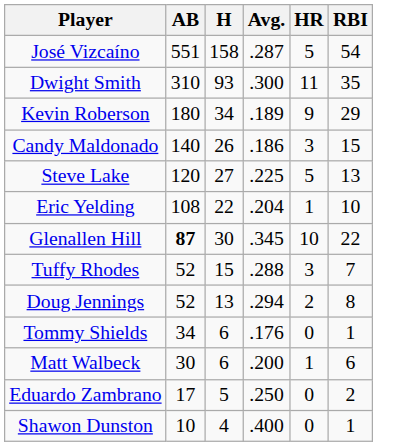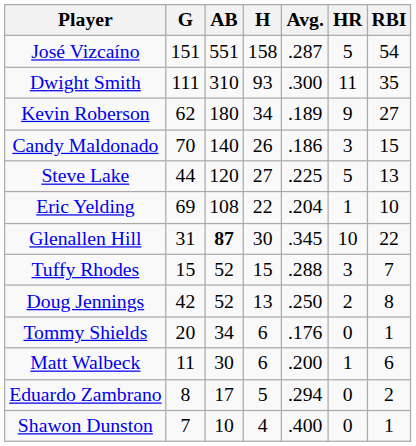+ column: (185, 20)
(350, 113) 29 -> (389, 113) 27
(267, 301) .294 -> (305, 301) .250
(267, 394) .250 -> (305, 394) .294
